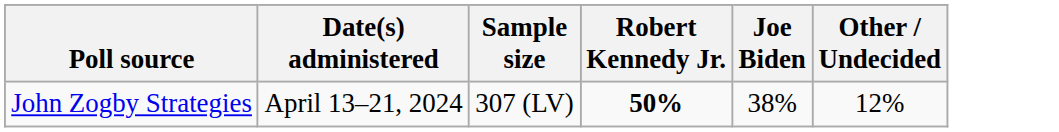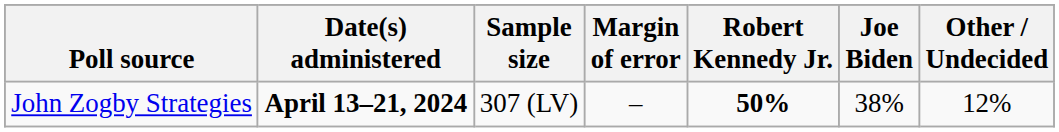+ column: (636, 42)
(364, 103) normal -> (366, 103) bold
